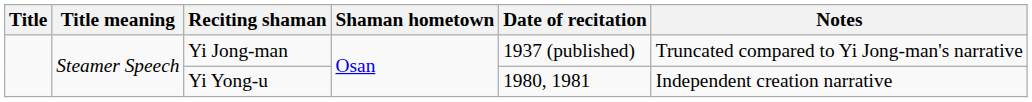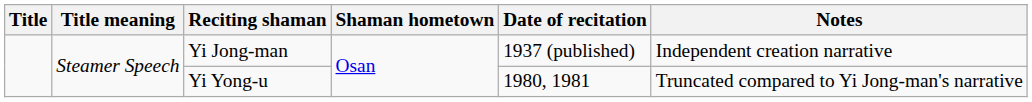(839, 50) Truncated compared to Yi Jong-man's narrative -> (774, 50) Independent creation narrative
(774, 81) Independent creation narrative -> (839, 81) Truncated compared to Yi Jong-man's narrative
